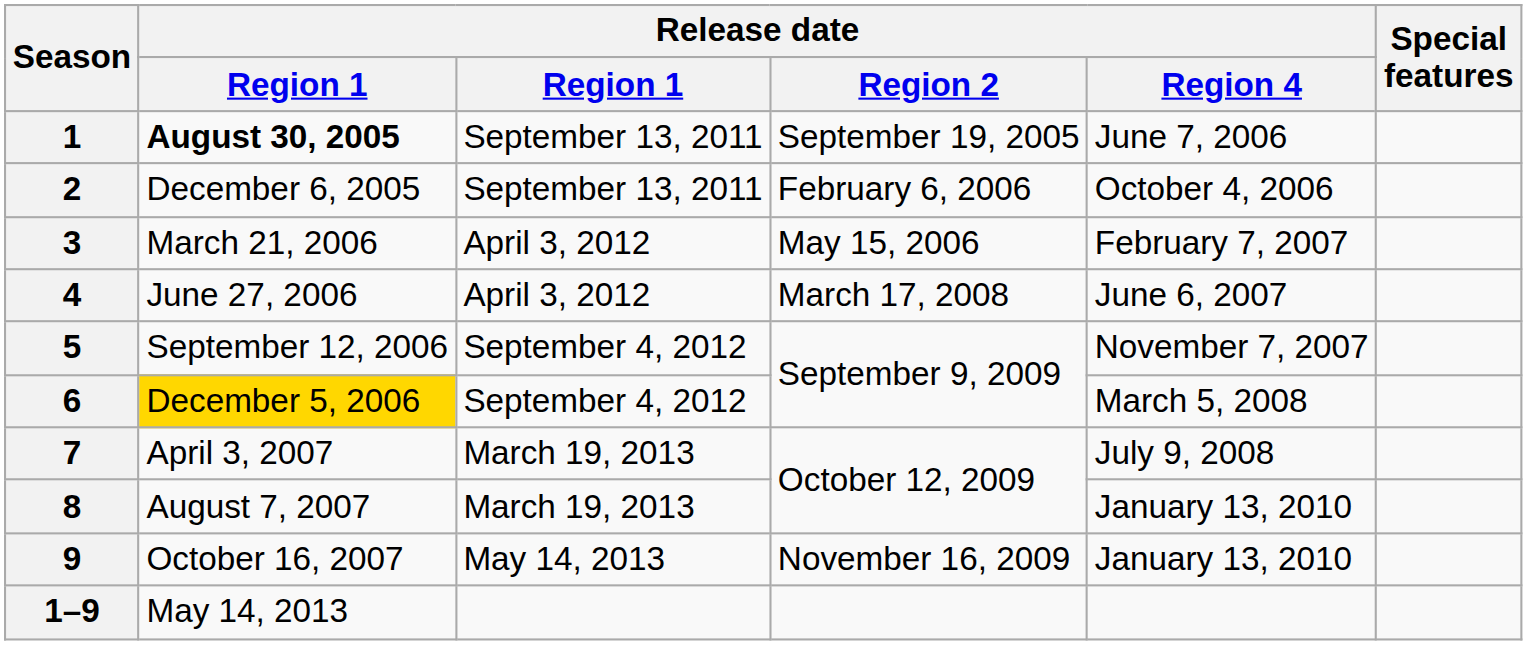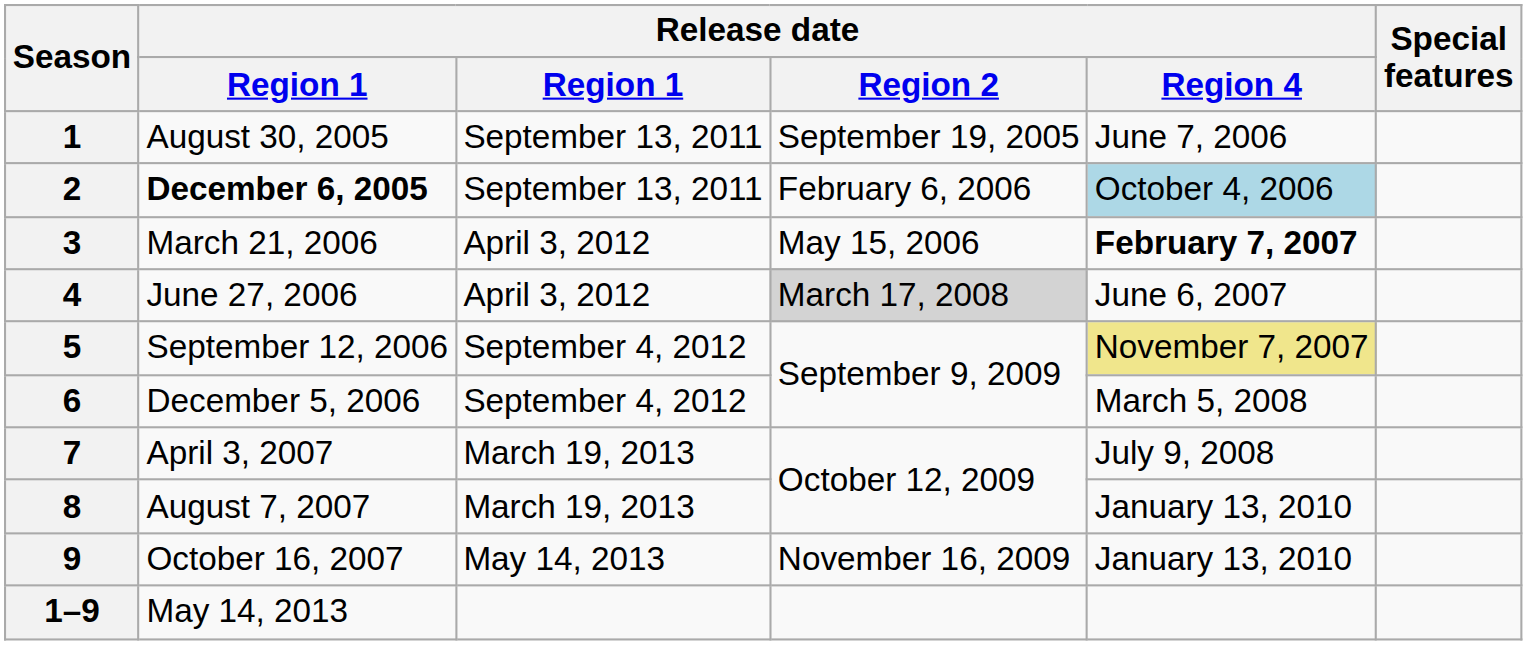(273, 136) bold -> (268, 136) normal
(283, 189) normal -> (287, 189) bold
(1214, 189) no background -> (1214, 189) lightblue background
(1222, 242) normal -> (1226, 242) bold
(893, 294) no background -> (893, 294) lightgrey background
(1232, 347) no background -> (1232, 347) khaki background
(283, 400) gold background -> (283, 400) no background
